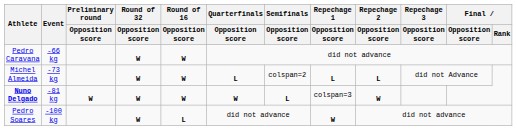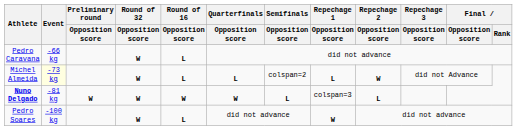(184, 59) W -> (184, 59) L
(54, 75) no background -> (54, 75) lightyellow background
(184, 79) W -> (184, 79) L
(378, 79) L -> (378, 79) W
(378, 99) W -> (378, 99) L
